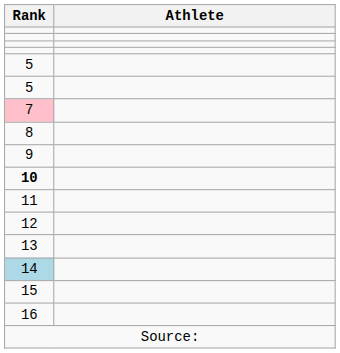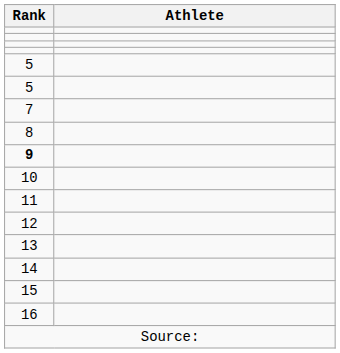(29, 110) pink background -> (29, 110) no background
(29, 156) normal -> (29, 156) bold
(29, 178) bold -> (29, 178) normal
(29, 269) lightblue background -> (29, 269) no background
